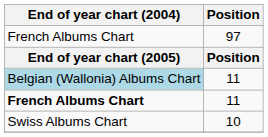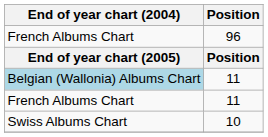(233, 36) 97 -> (233, 36) 96
(76, 100) bold -> (71, 100) normal
